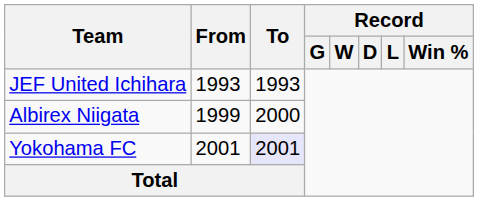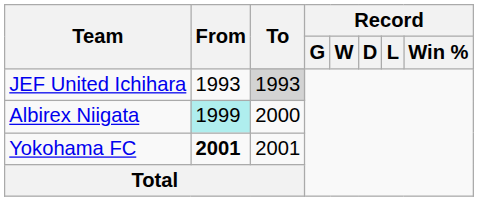(278, 84) no background -> (278, 84) lightgrey background
(218, 116) no background -> (218, 116) paleturquoise background
(218, 148) normal -> (218, 148) bold
(278, 148) lavender background -> (278, 148) no background
